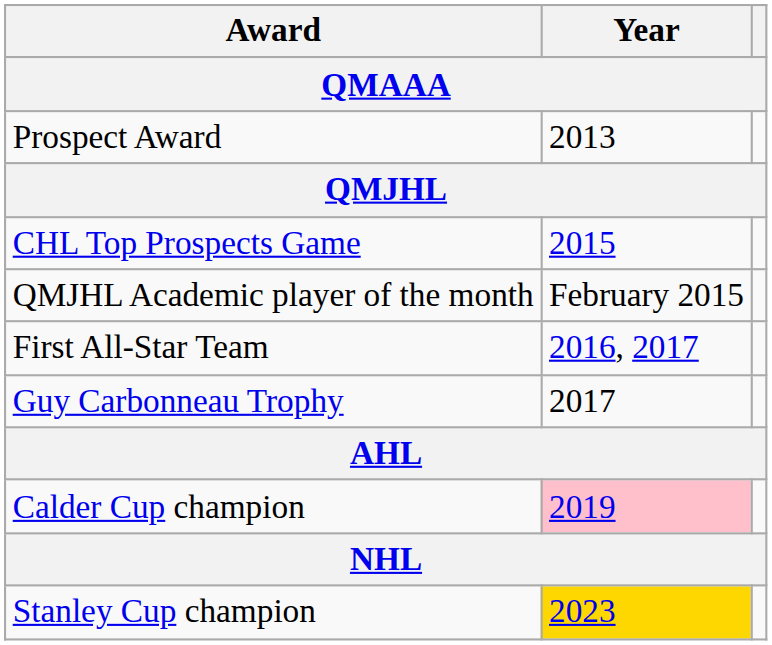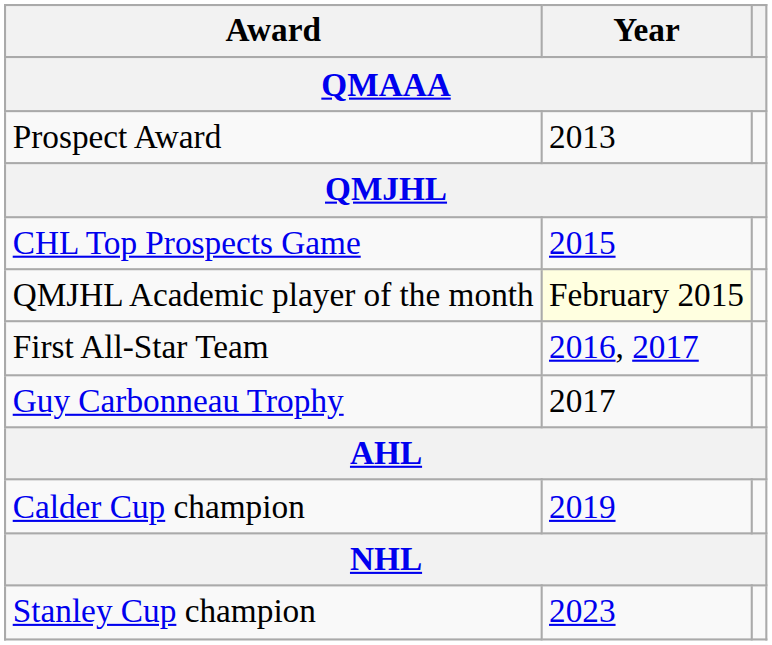(647, 294) no background -> (647, 294) lightyellow background
(582, 505) pink background -> (582, 505) no background
(582, 611) gold background -> (582, 611) no background
